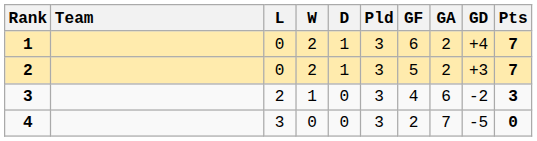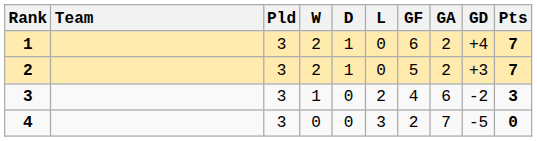columns swapped: (379, 18) <-> (280, 18)
